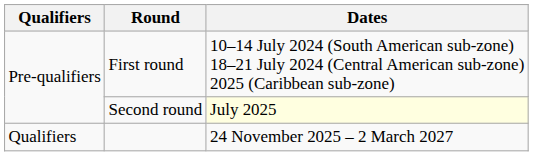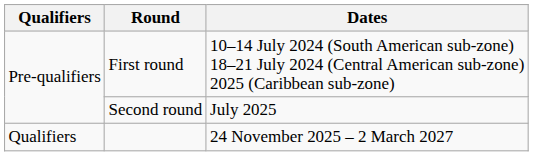(243, 109) lightyellow background -> (243, 109) no background
